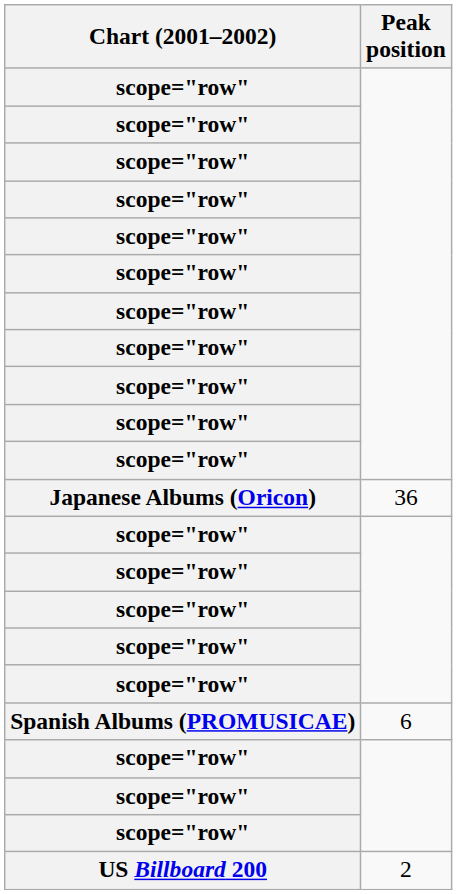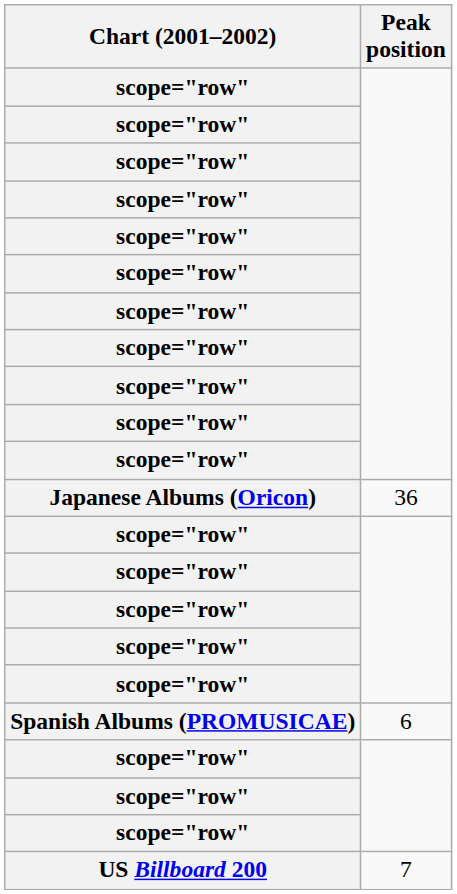(406, 870) 2 -> (406, 870) 7
